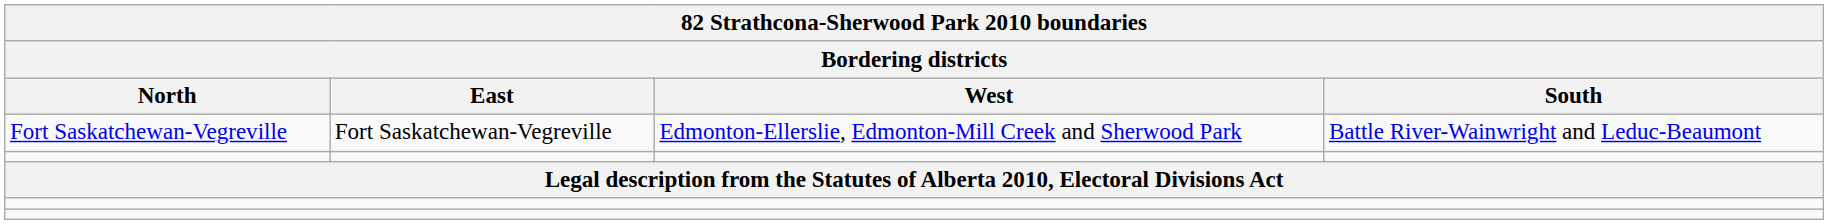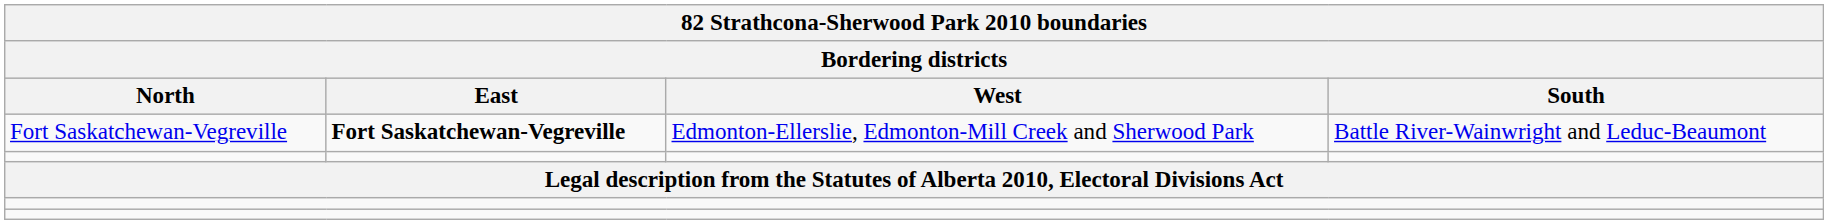(473, 132) normal -> (478, 132) bold
